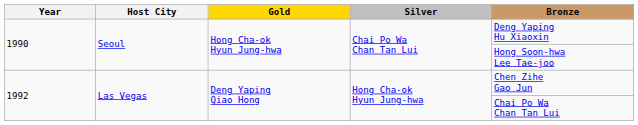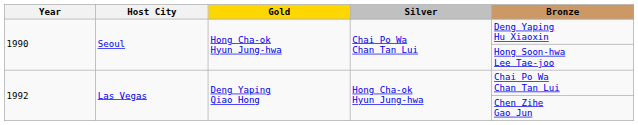(519, 83) Chen Zihe Gao Jun -> (527, 83) Chai Po Wa Chan Tan Lui
(527, 108) Chai Po Wa Chan Tan Lui -> (519, 108) Chen Zihe Gao Jun
